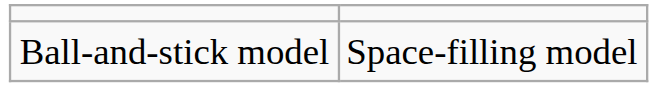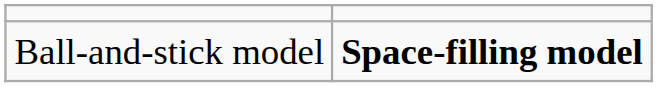(492, 50) normal -> (492, 50) bold
